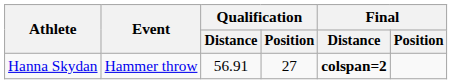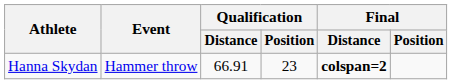(231, 66) 56.91 -> (231, 66) 66.91
(289, 66) 27 -> (289, 66) 23
